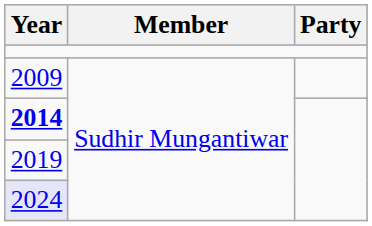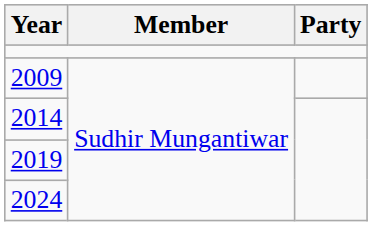(37, 118) bold -> (37, 118) normal
(37, 200) lavender background -> (37, 200) no background
